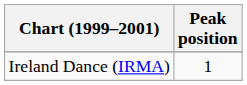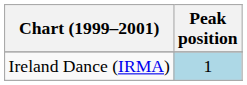(208, 66) no background -> (208, 66) lightblue background
